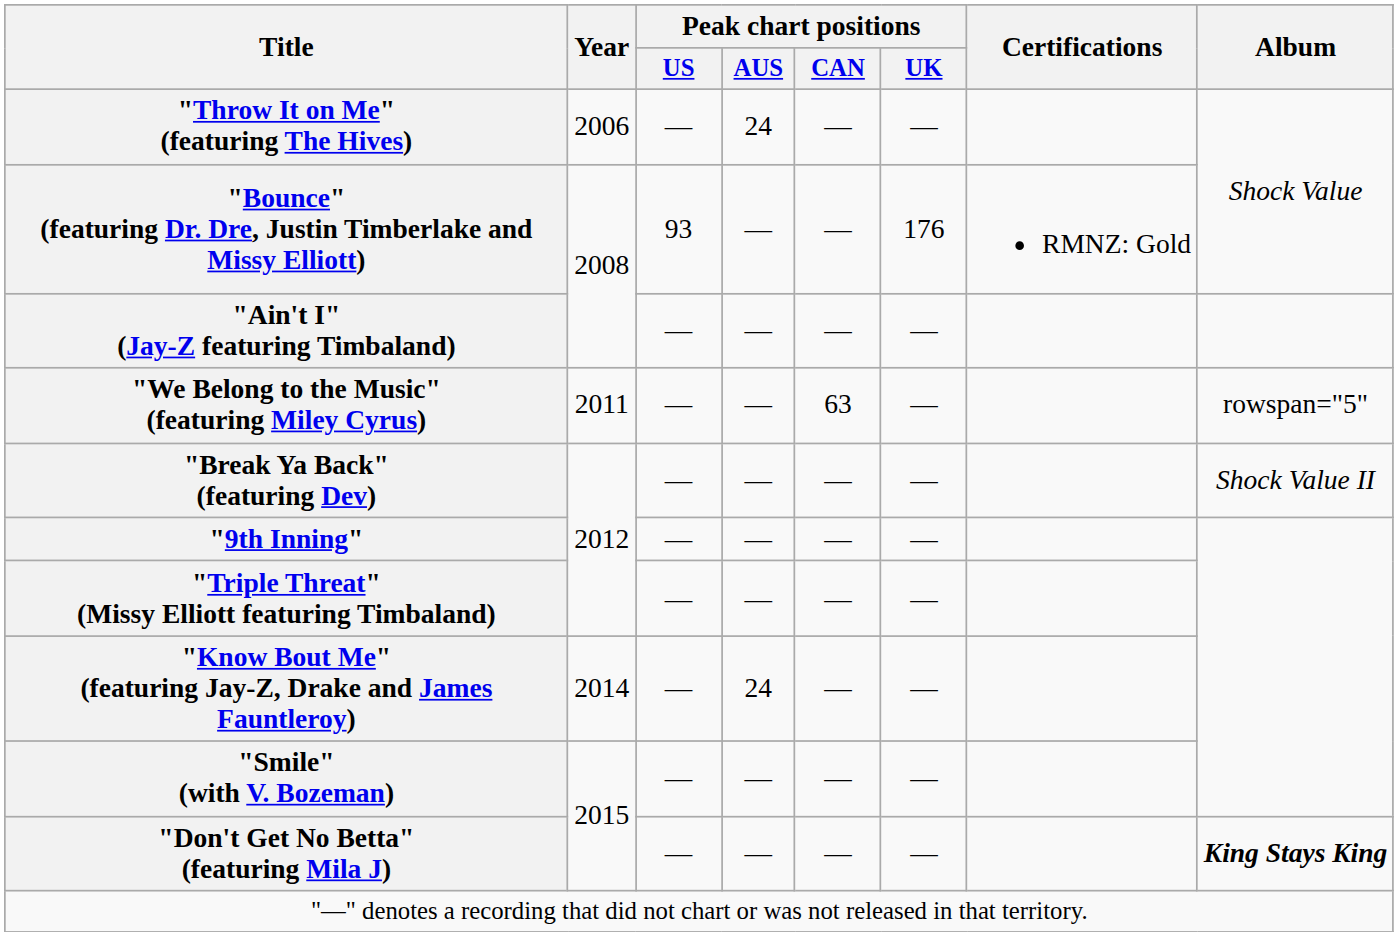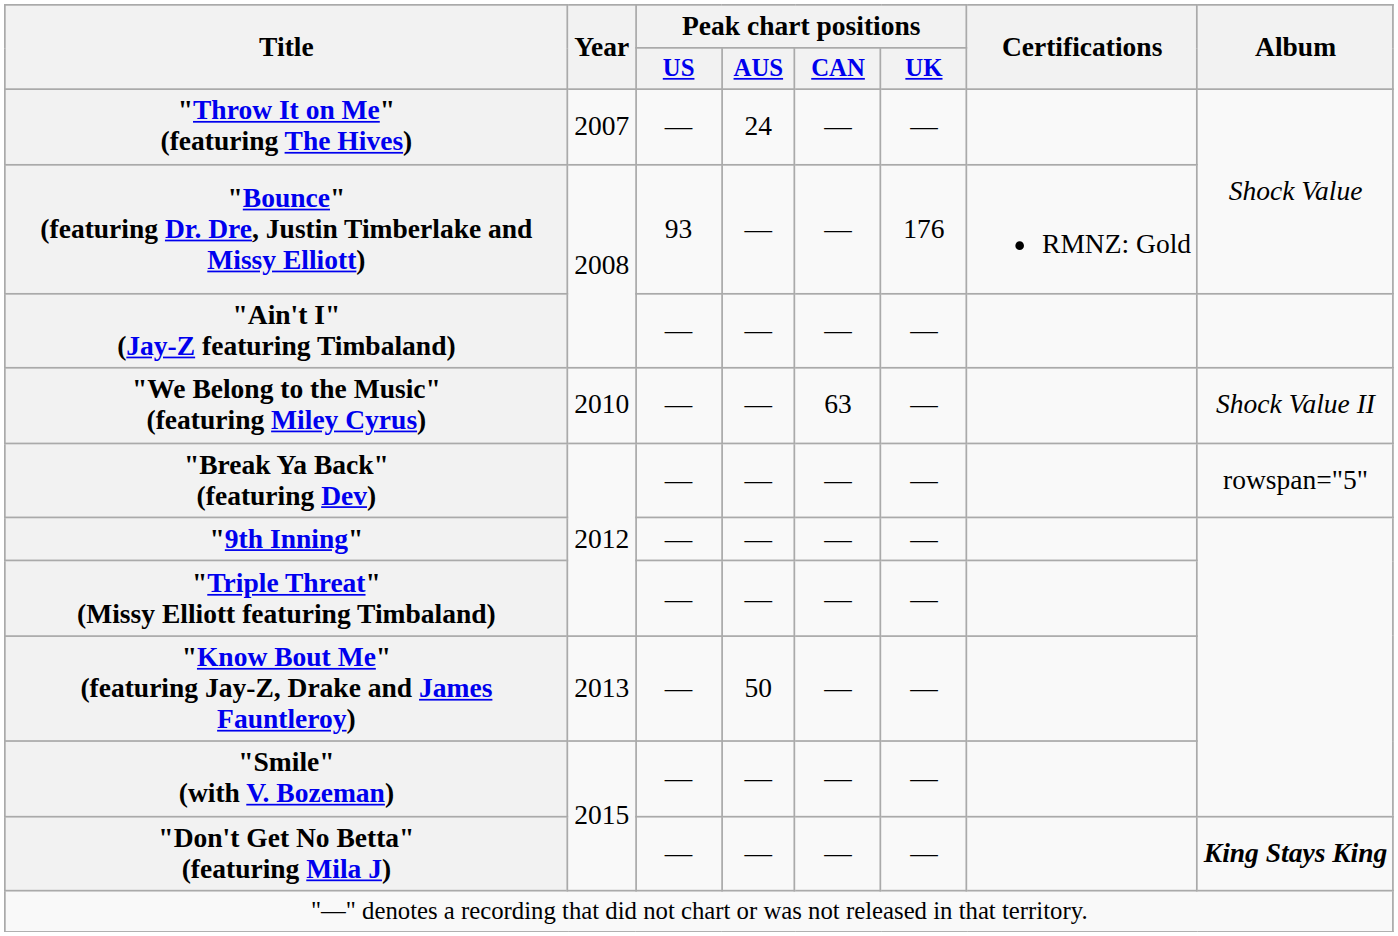(602, 126) 2006 -> (602, 126) 2007
(602, 405) 2011 -> (602, 405) 2010
(1296, 405) rowspan="5" -> (1296, 405) Shock Value II
(1296, 479) Shock Value II -> (1296, 479) rowspan="5"
(602, 688) 2014 -> (602, 688) 2013
(758, 688) 24 -> (758, 688) 50
